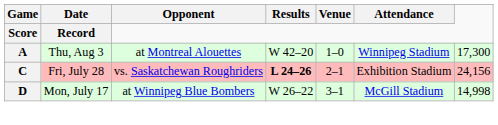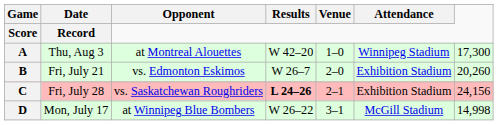+ row: (23, 71)
